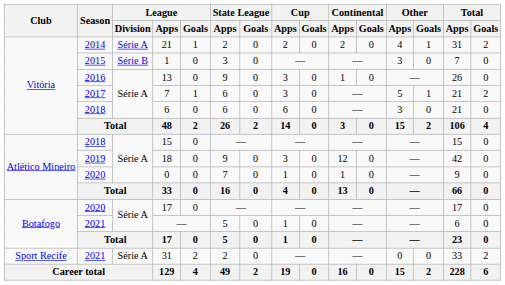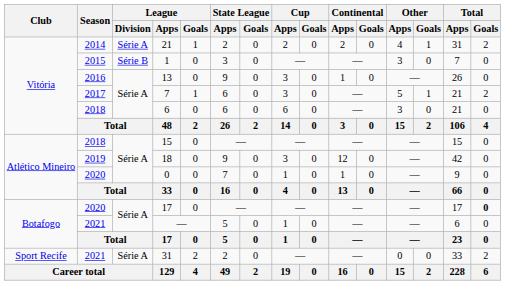(486, 207) normal -> (486, 207) bold
